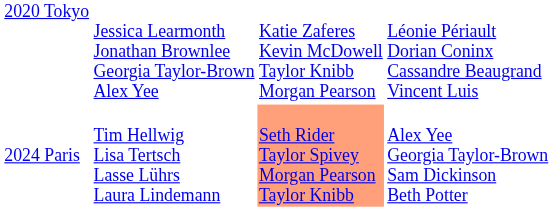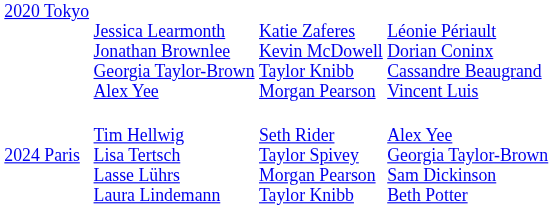(317, 165) lightsalmon background -> (317, 165) no background
